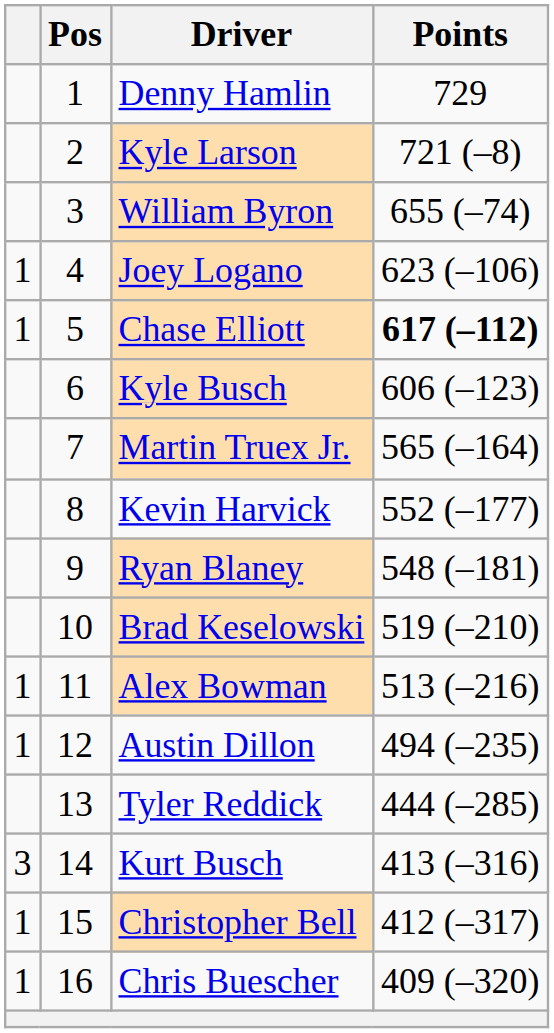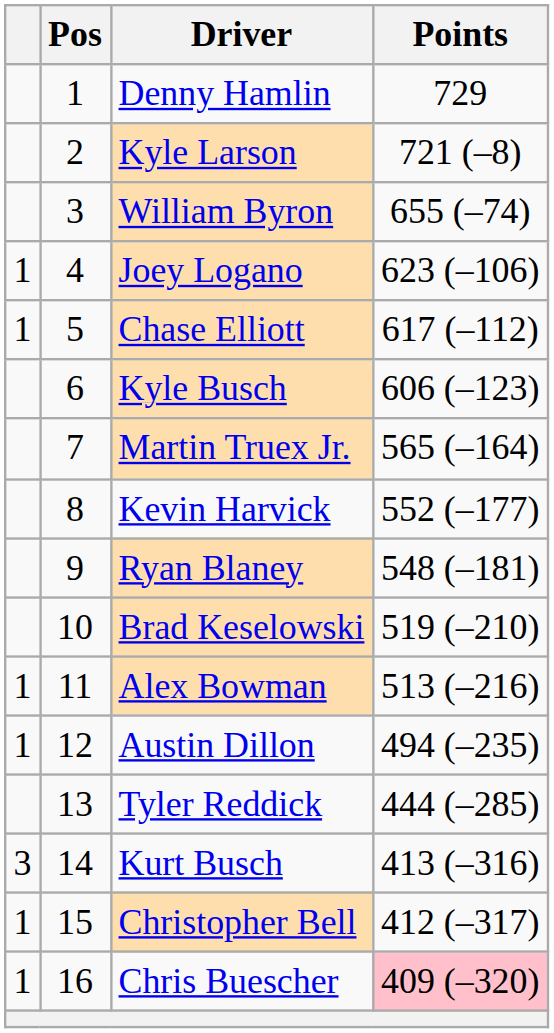(460, 329) bold -> (460, 329) normal
(460, 980) no background -> (460, 980) pink background
